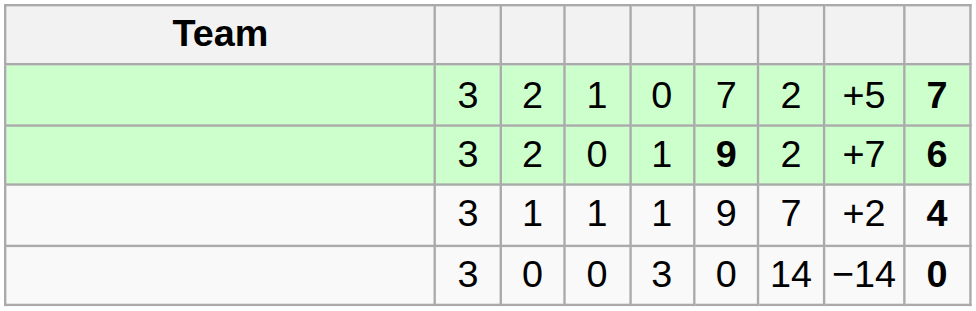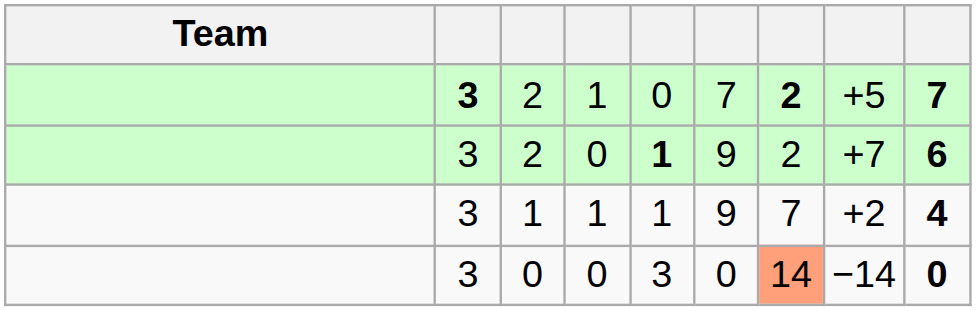(468, 94) normal -> (468, 94) bold
(791, 94) normal -> (791, 94) bold
(662, 154) normal -> (662, 154) bold
(726, 154) bold -> (726, 154) normal
(791, 273) no background -> (791, 273) lightsalmon background
